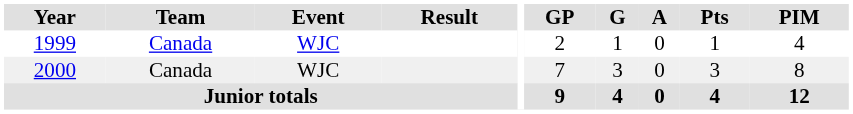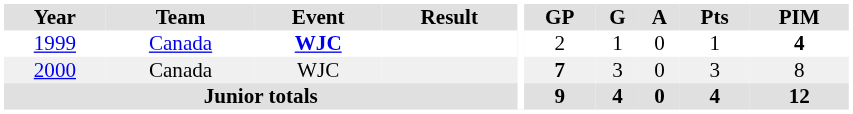(318, 43) normal -> (318, 43) bold
(799, 43) normal -> (799, 43) bold
(560, 69) normal -> (560, 69) bold
